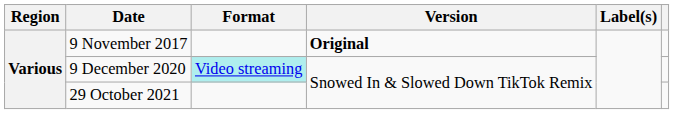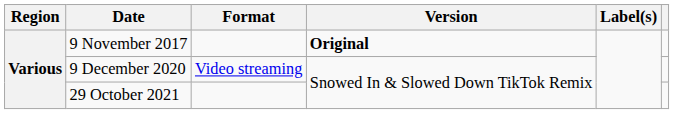(249, 69) paleturquoise background -> (249, 69) no background
